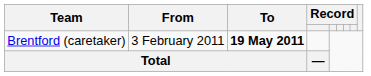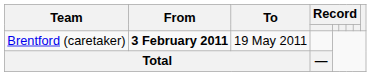(178, 40) normal -> (180, 40) bold
(267, 40) bold -> (271, 40) normal
